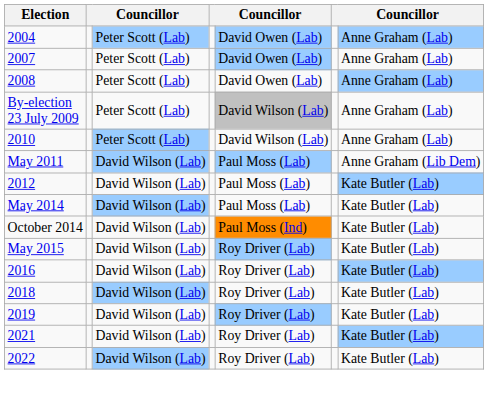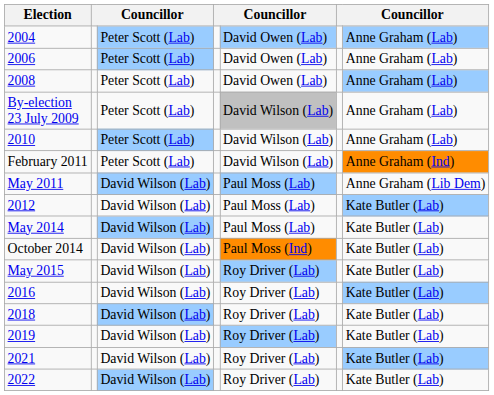+ row: (21, 59)
- row: (21, 59)
+ row: (48, 161)
